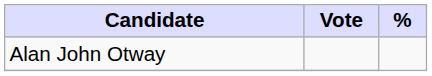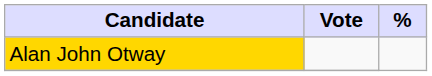(87, 53) no background -> (87, 53) gold background
